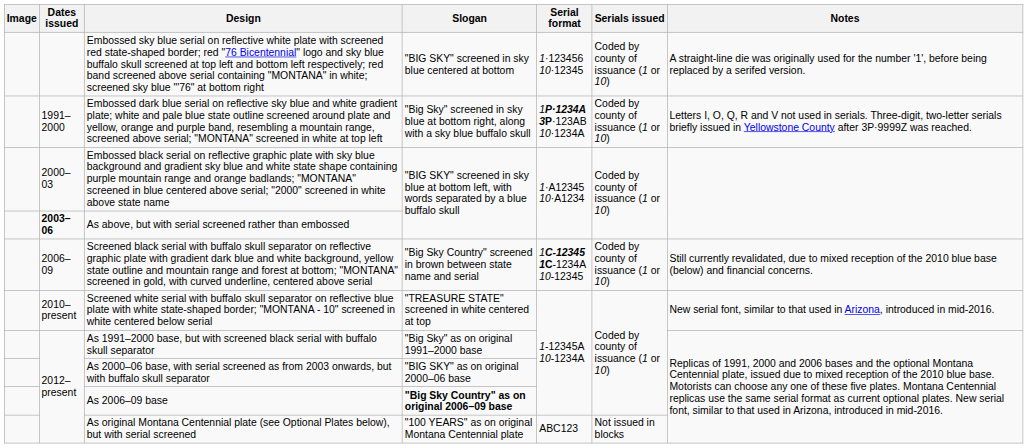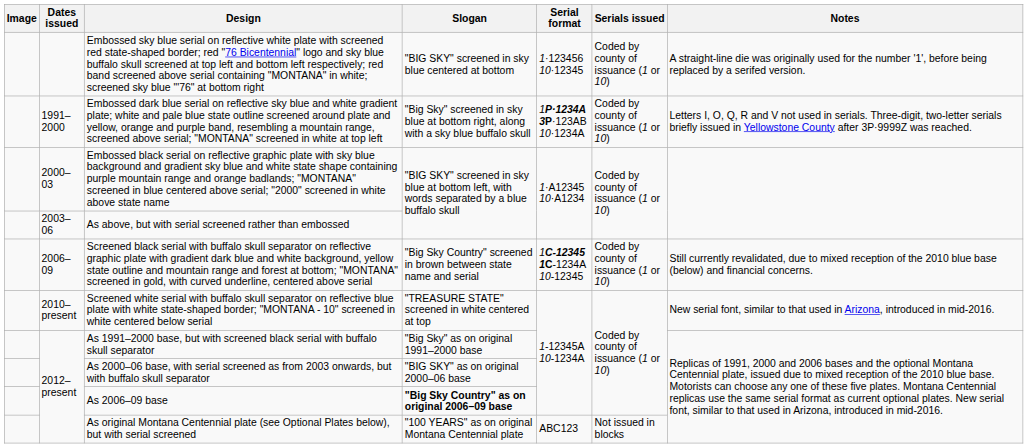(56, 224) bold -> (56, 224) normal
